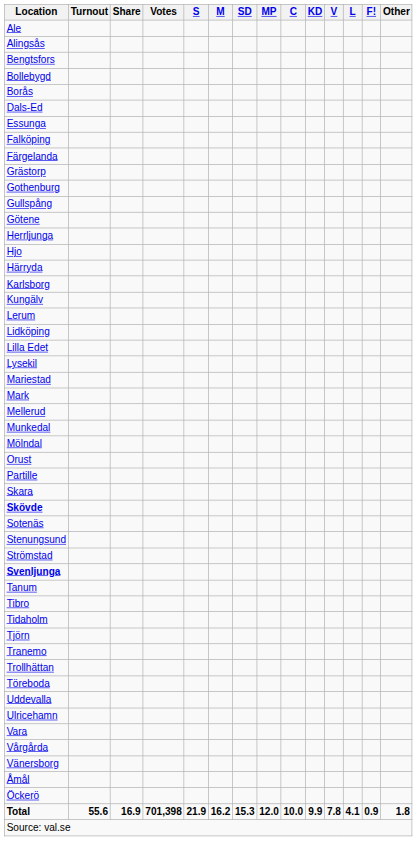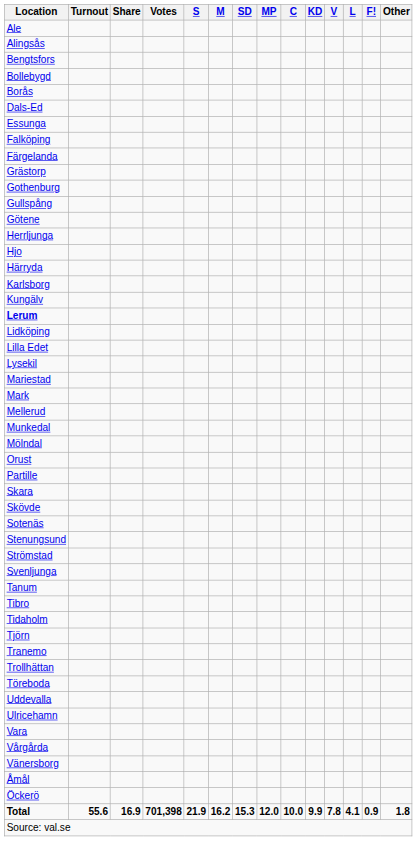(21, 316) normal -> (22, 316) bold
(25, 508) bold -> (23, 508) normal
(34, 572) bold -> (32, 572) normal
